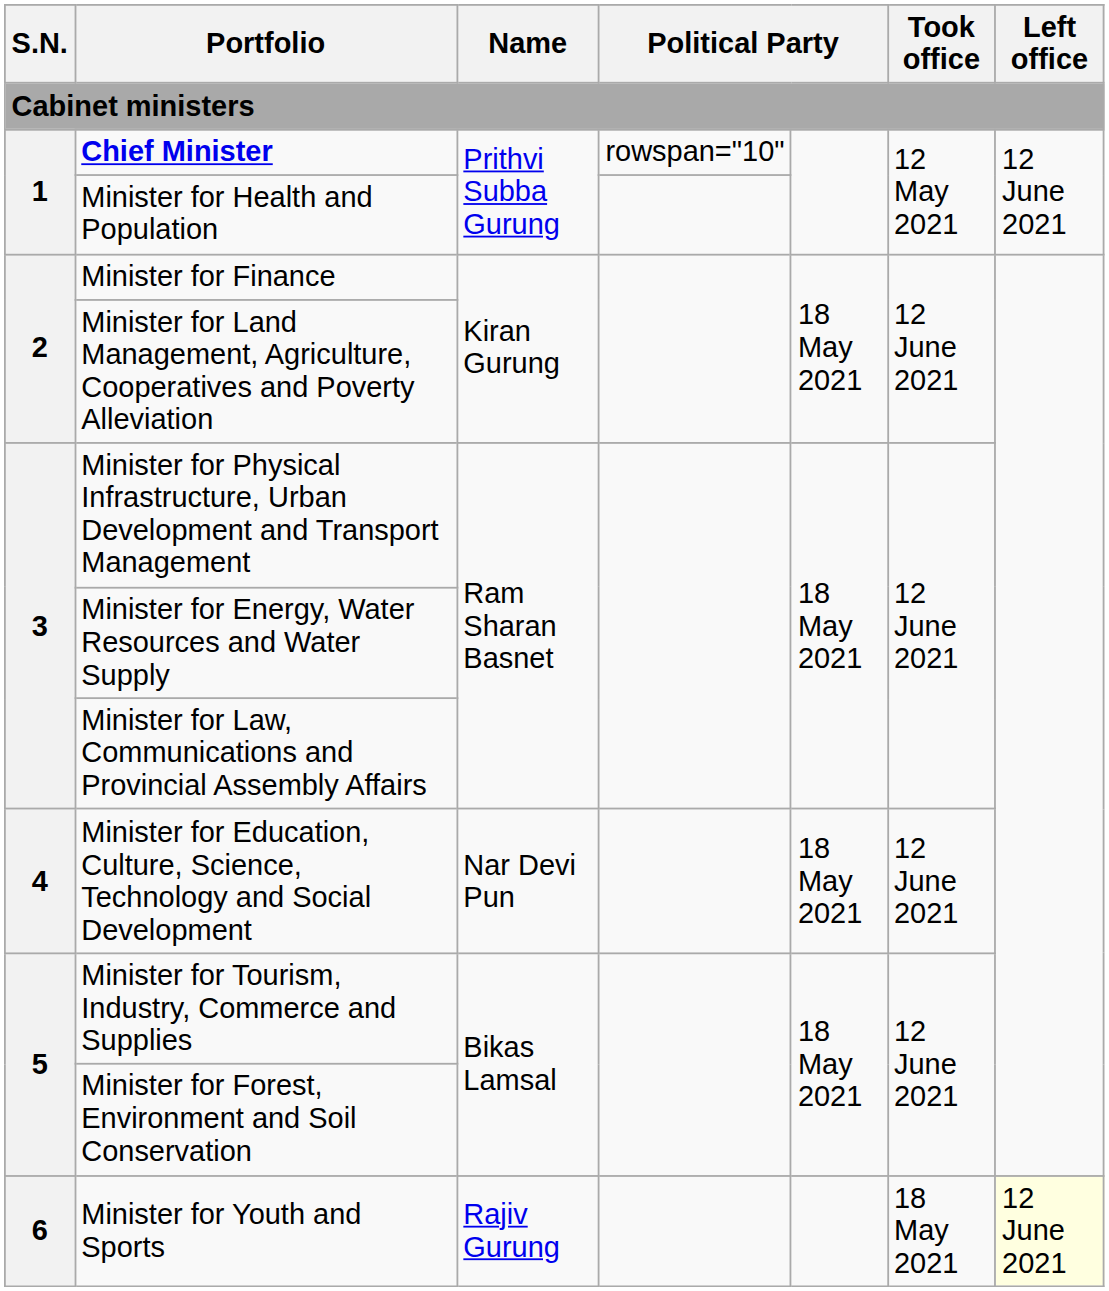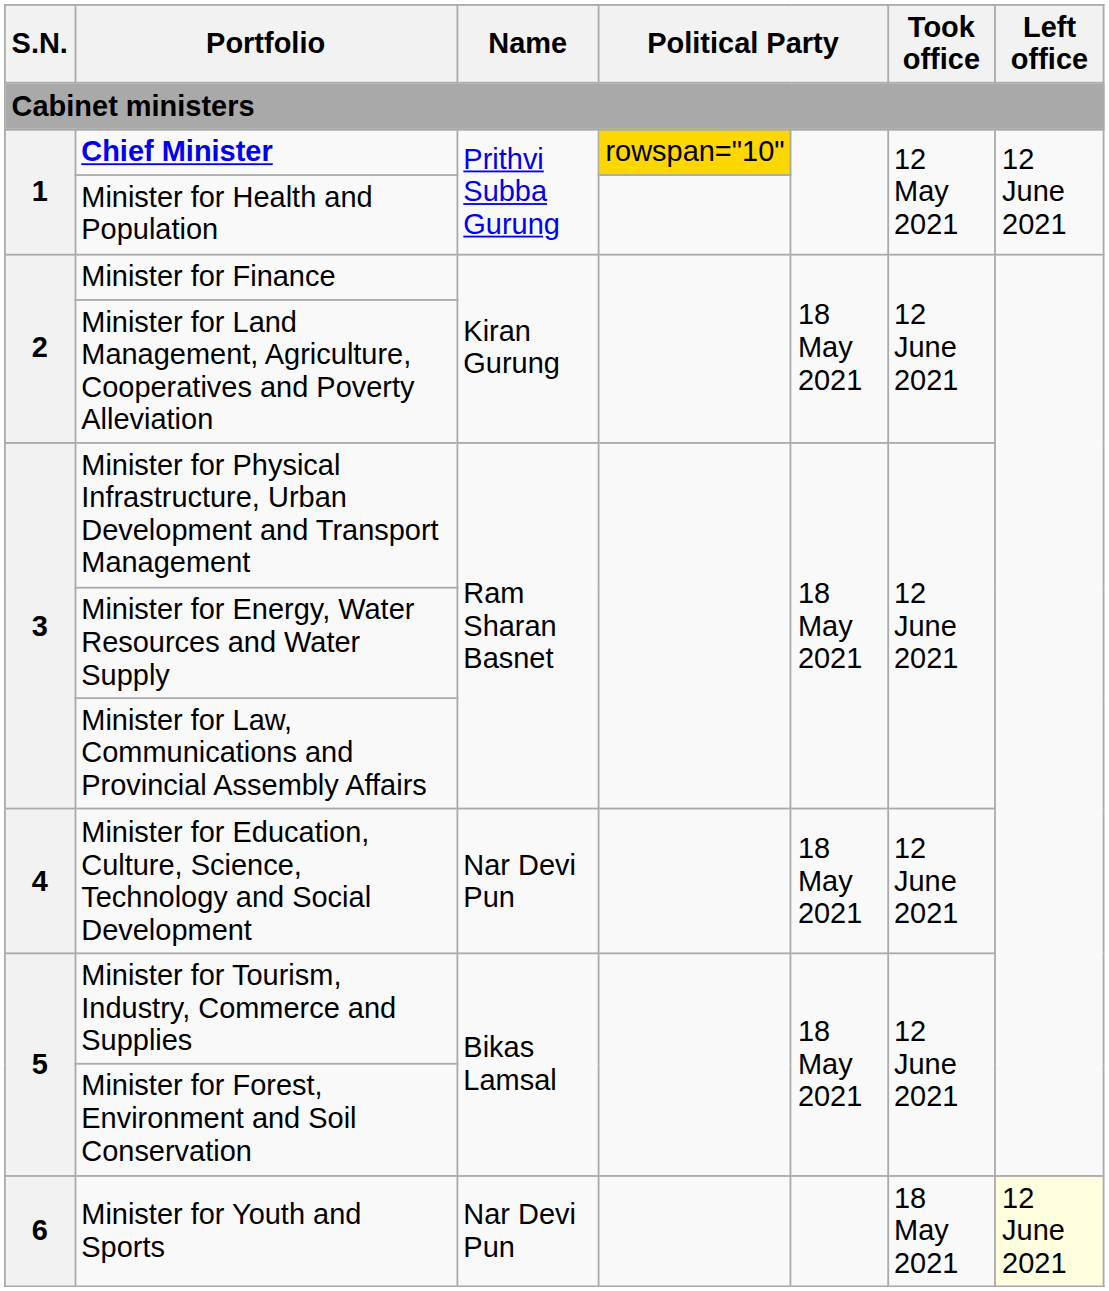(695, 151) no background -> (695, 151) gold background
(512, 1230) Rajiv Gurung -> (520, 1230) Nar Devi Pun
